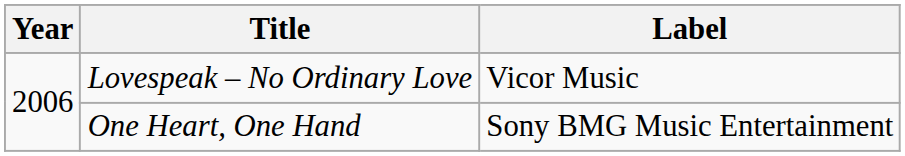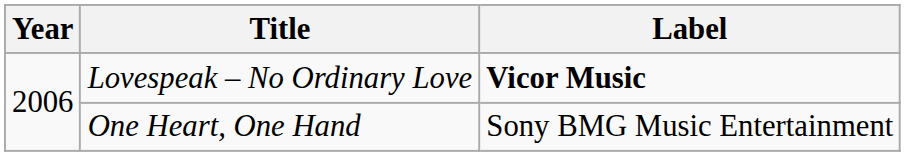(563, 77) normal -> (566, 77) bold
